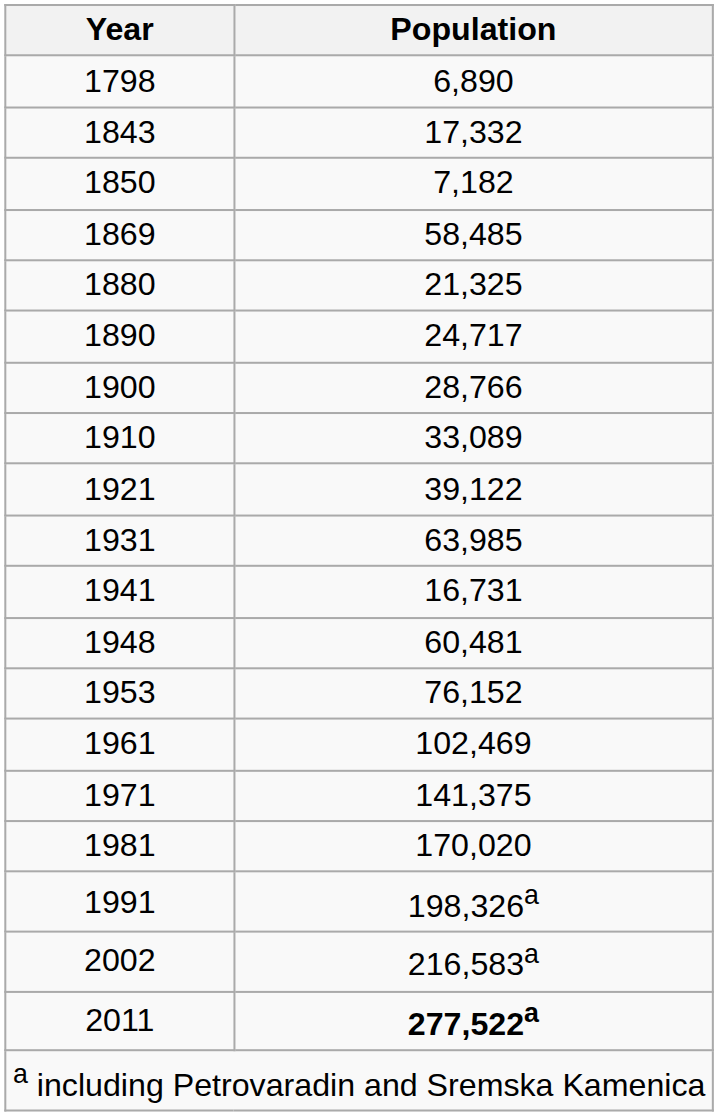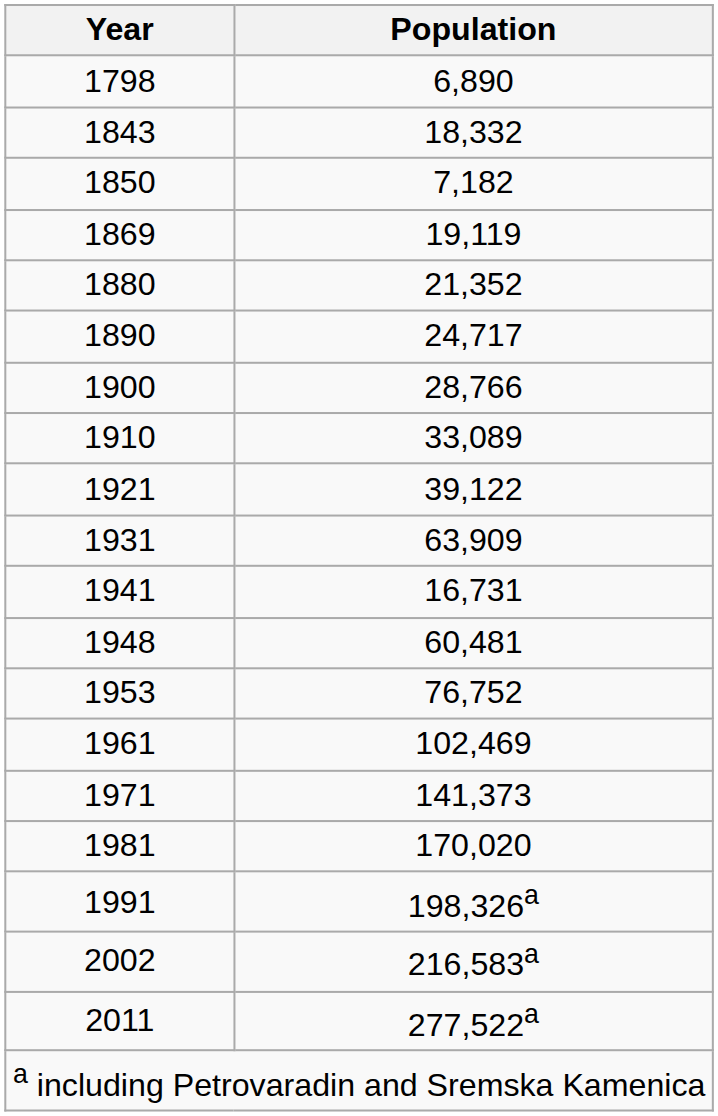(473, 132) 17,332 -> (473, 132) 18,332
(473, 234) 58,485 -> (473, 234) 19,119
(473, 285) 21,325 -> (473, 285) 21,352
(473, 540) 63,985 -> (473, 540) 63,909
(473, 693) 76,152 -> (473, 693) 76,752
(473, 795) 141,375 -> (473, 795) 141,373
(473, 1020) bold -> (473, 1020) normal
